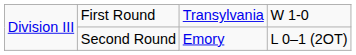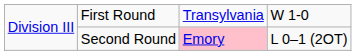(204, 38) no background -> (204, 38) pink background
